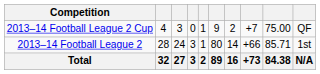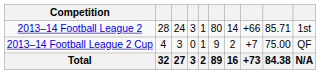rows swapped: (80, 45) <-> (80, 28)
